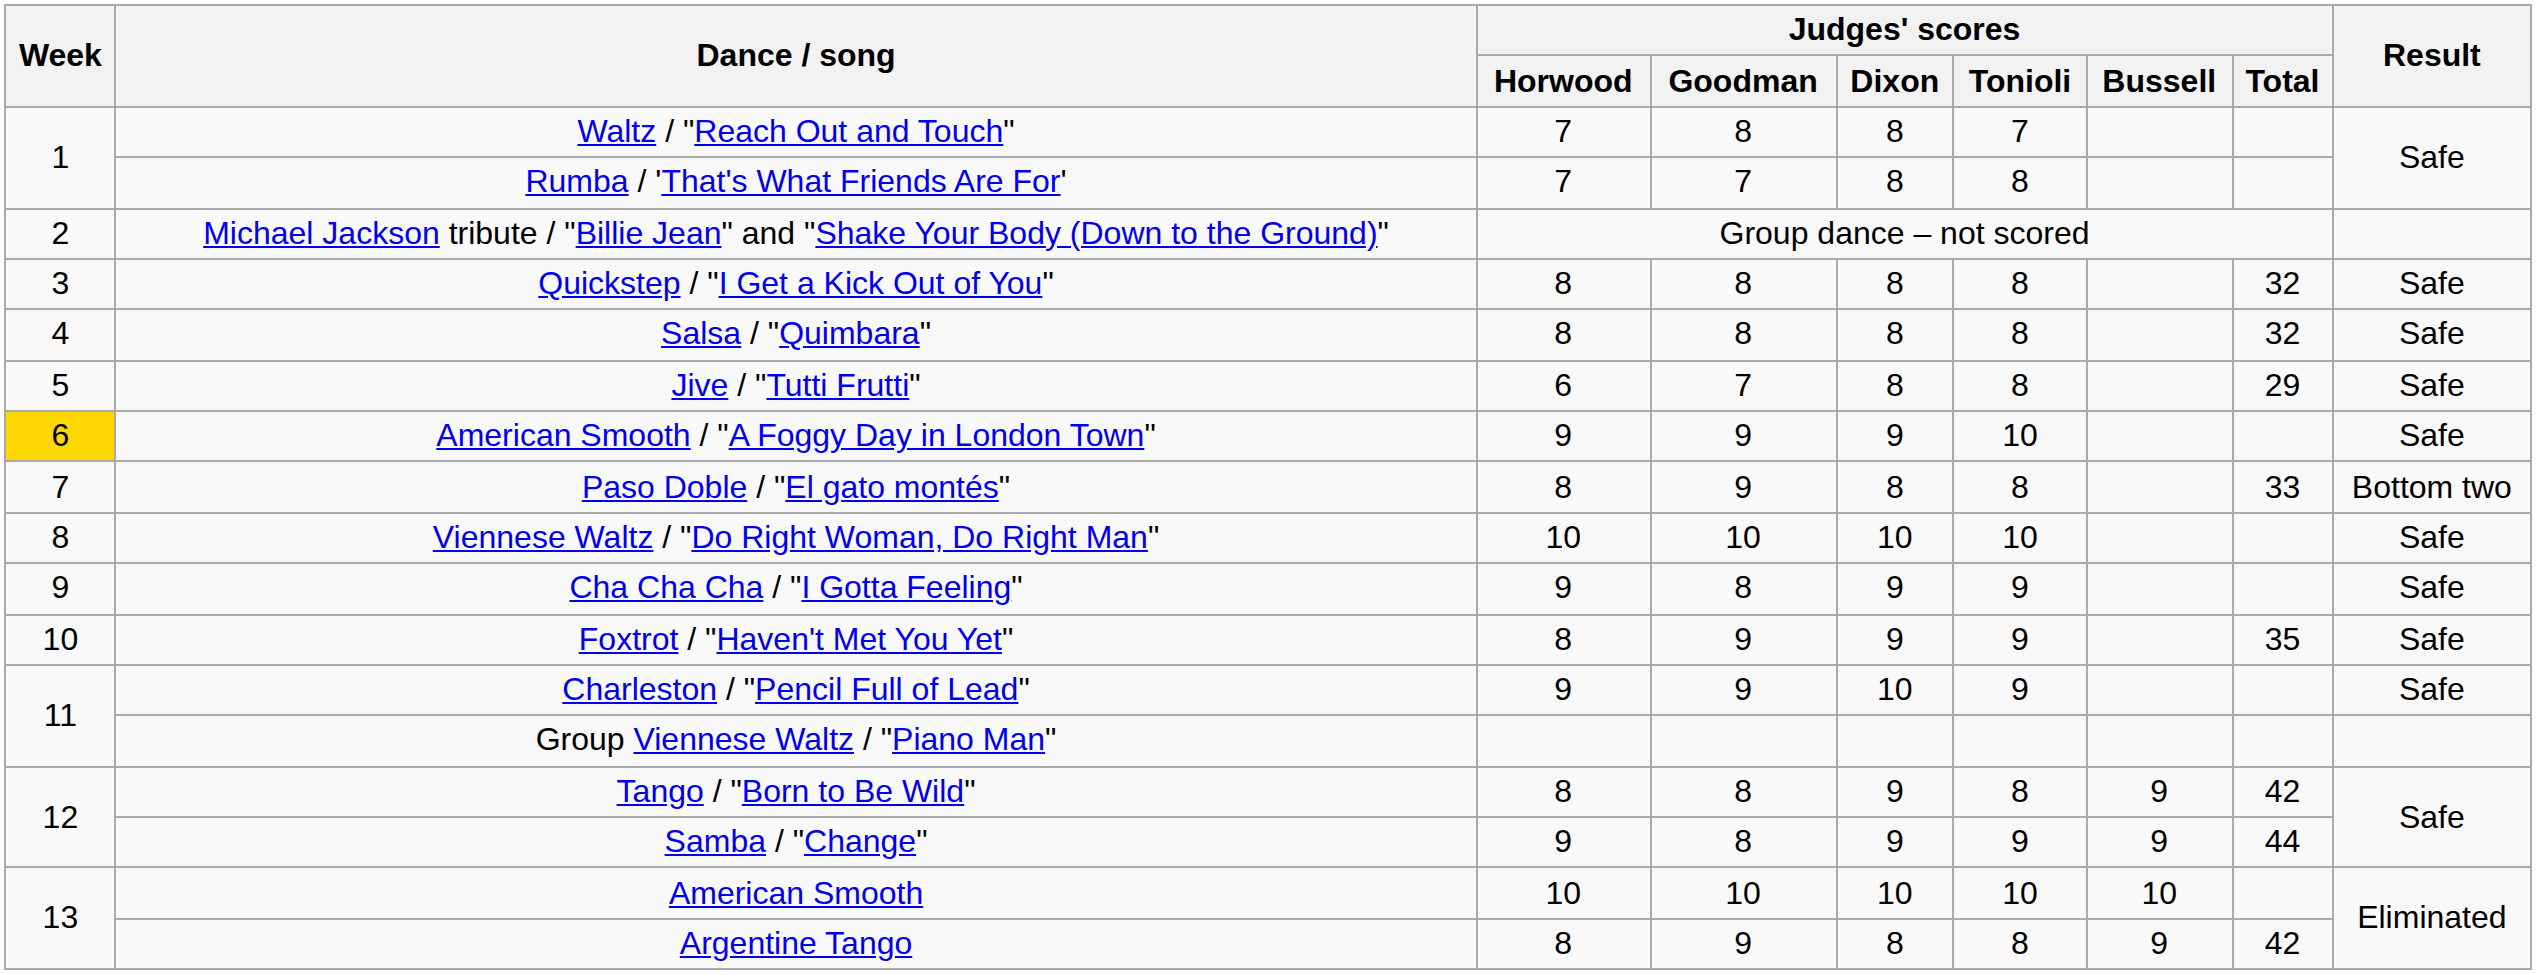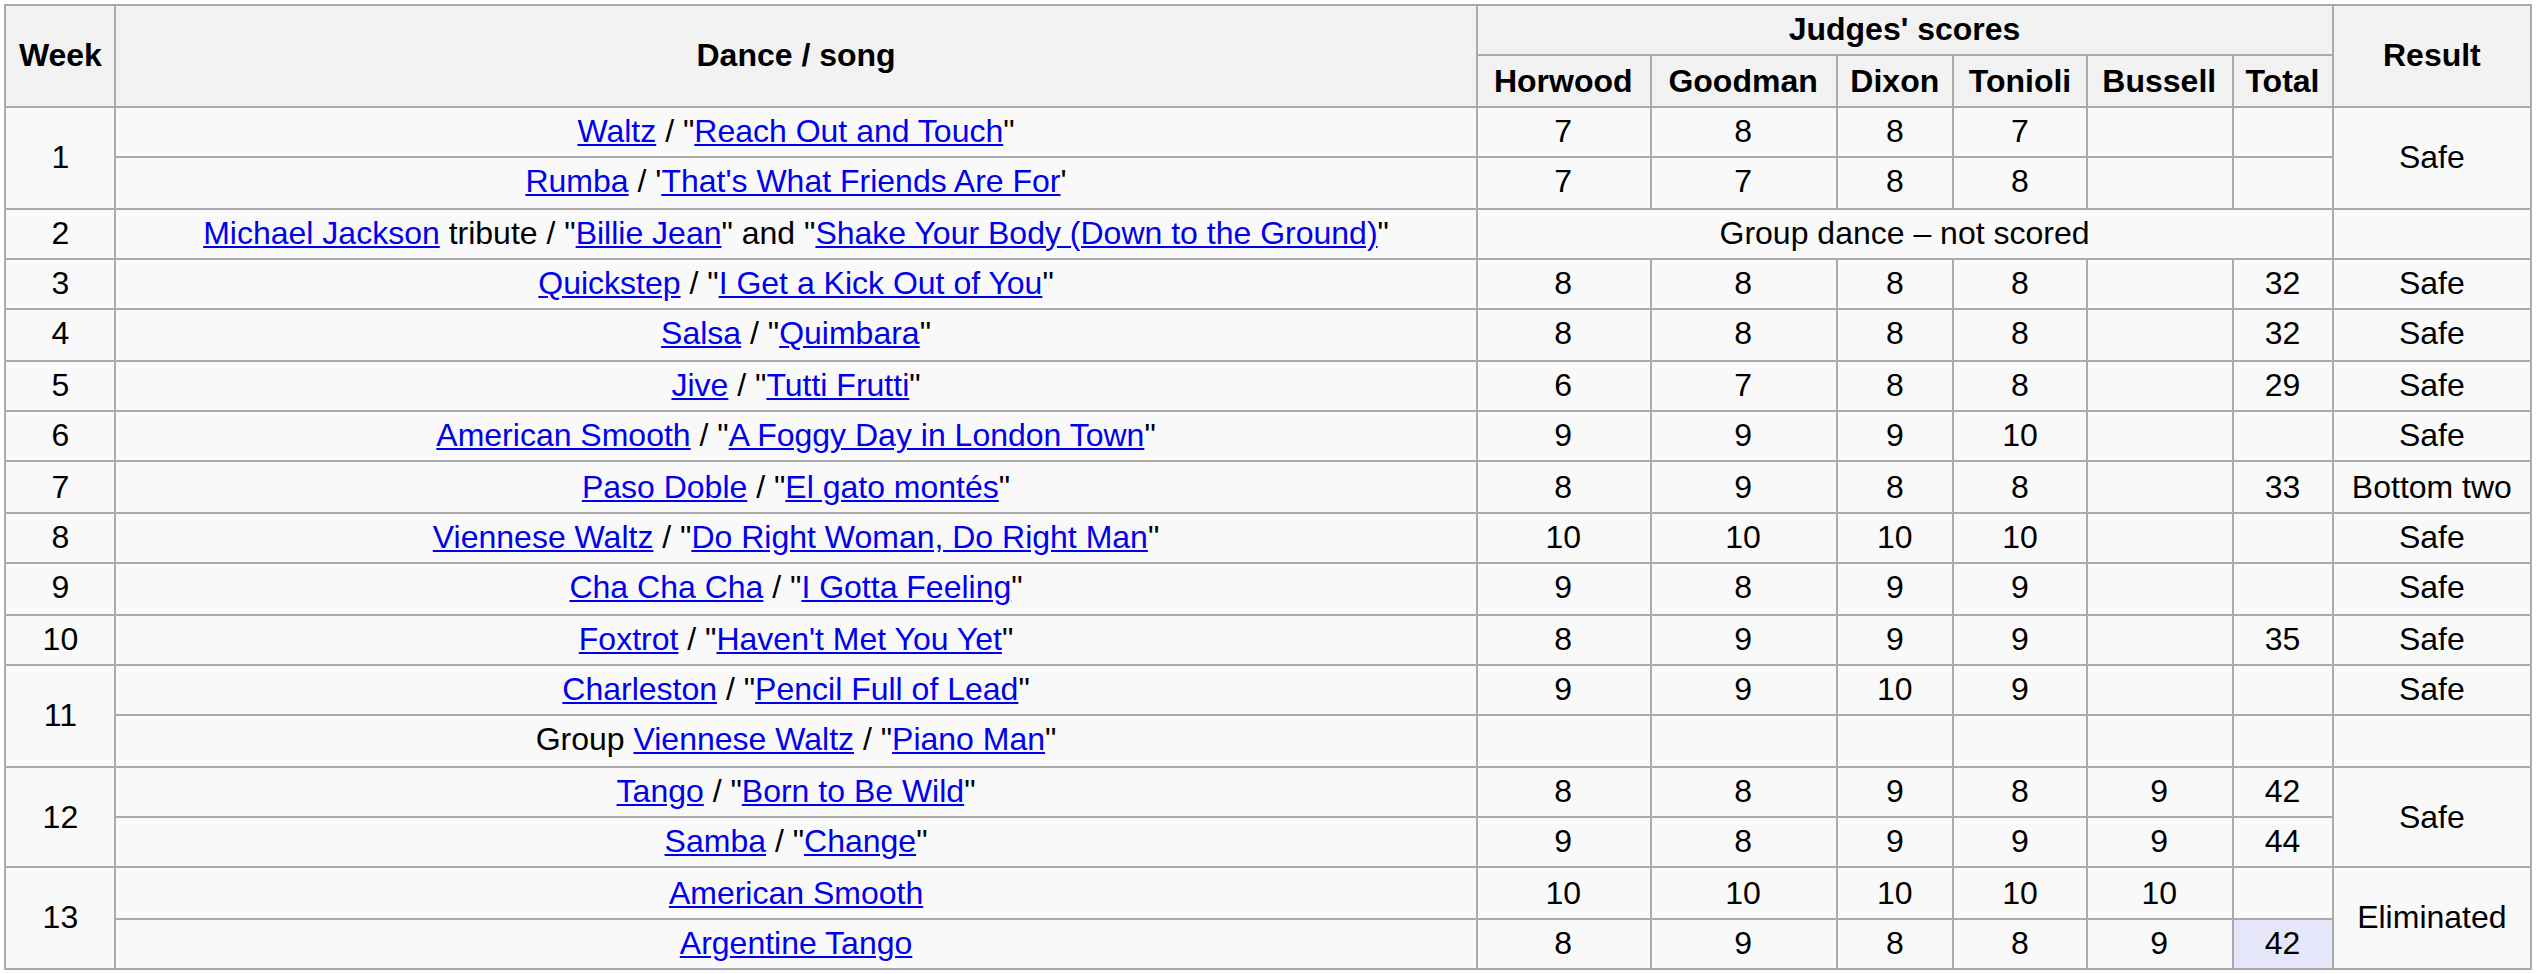(60, 435) gold background -> (60, 435) no background
(2282, 943) no background -> (2282, 943) lavender background
